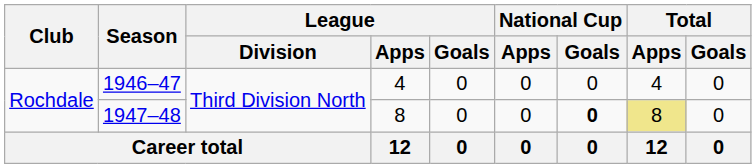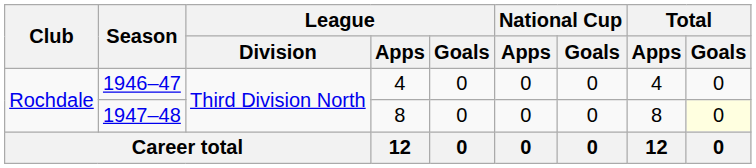(592, 115) bold -> (592, 115) normal
(656, 115) khaki background -> (656, 115) no background
(718, 115) no background -> (718, 115) lightyellow background
